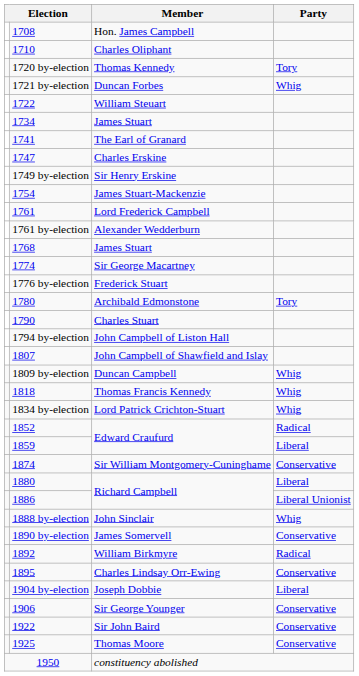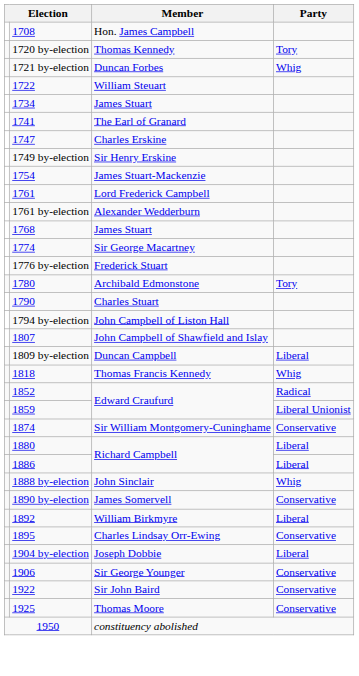- row: (24, 49)
(289, 373) Whig -> (292, 355) Liberal
- row: (51, 409)
(292, 445) Liberal -> (313, 409) Liberal Unionist
(313, 499) Liberal Unionist -> (292, 463) Liberal
(293, 553) Radical -> (292, 517) Liberal
